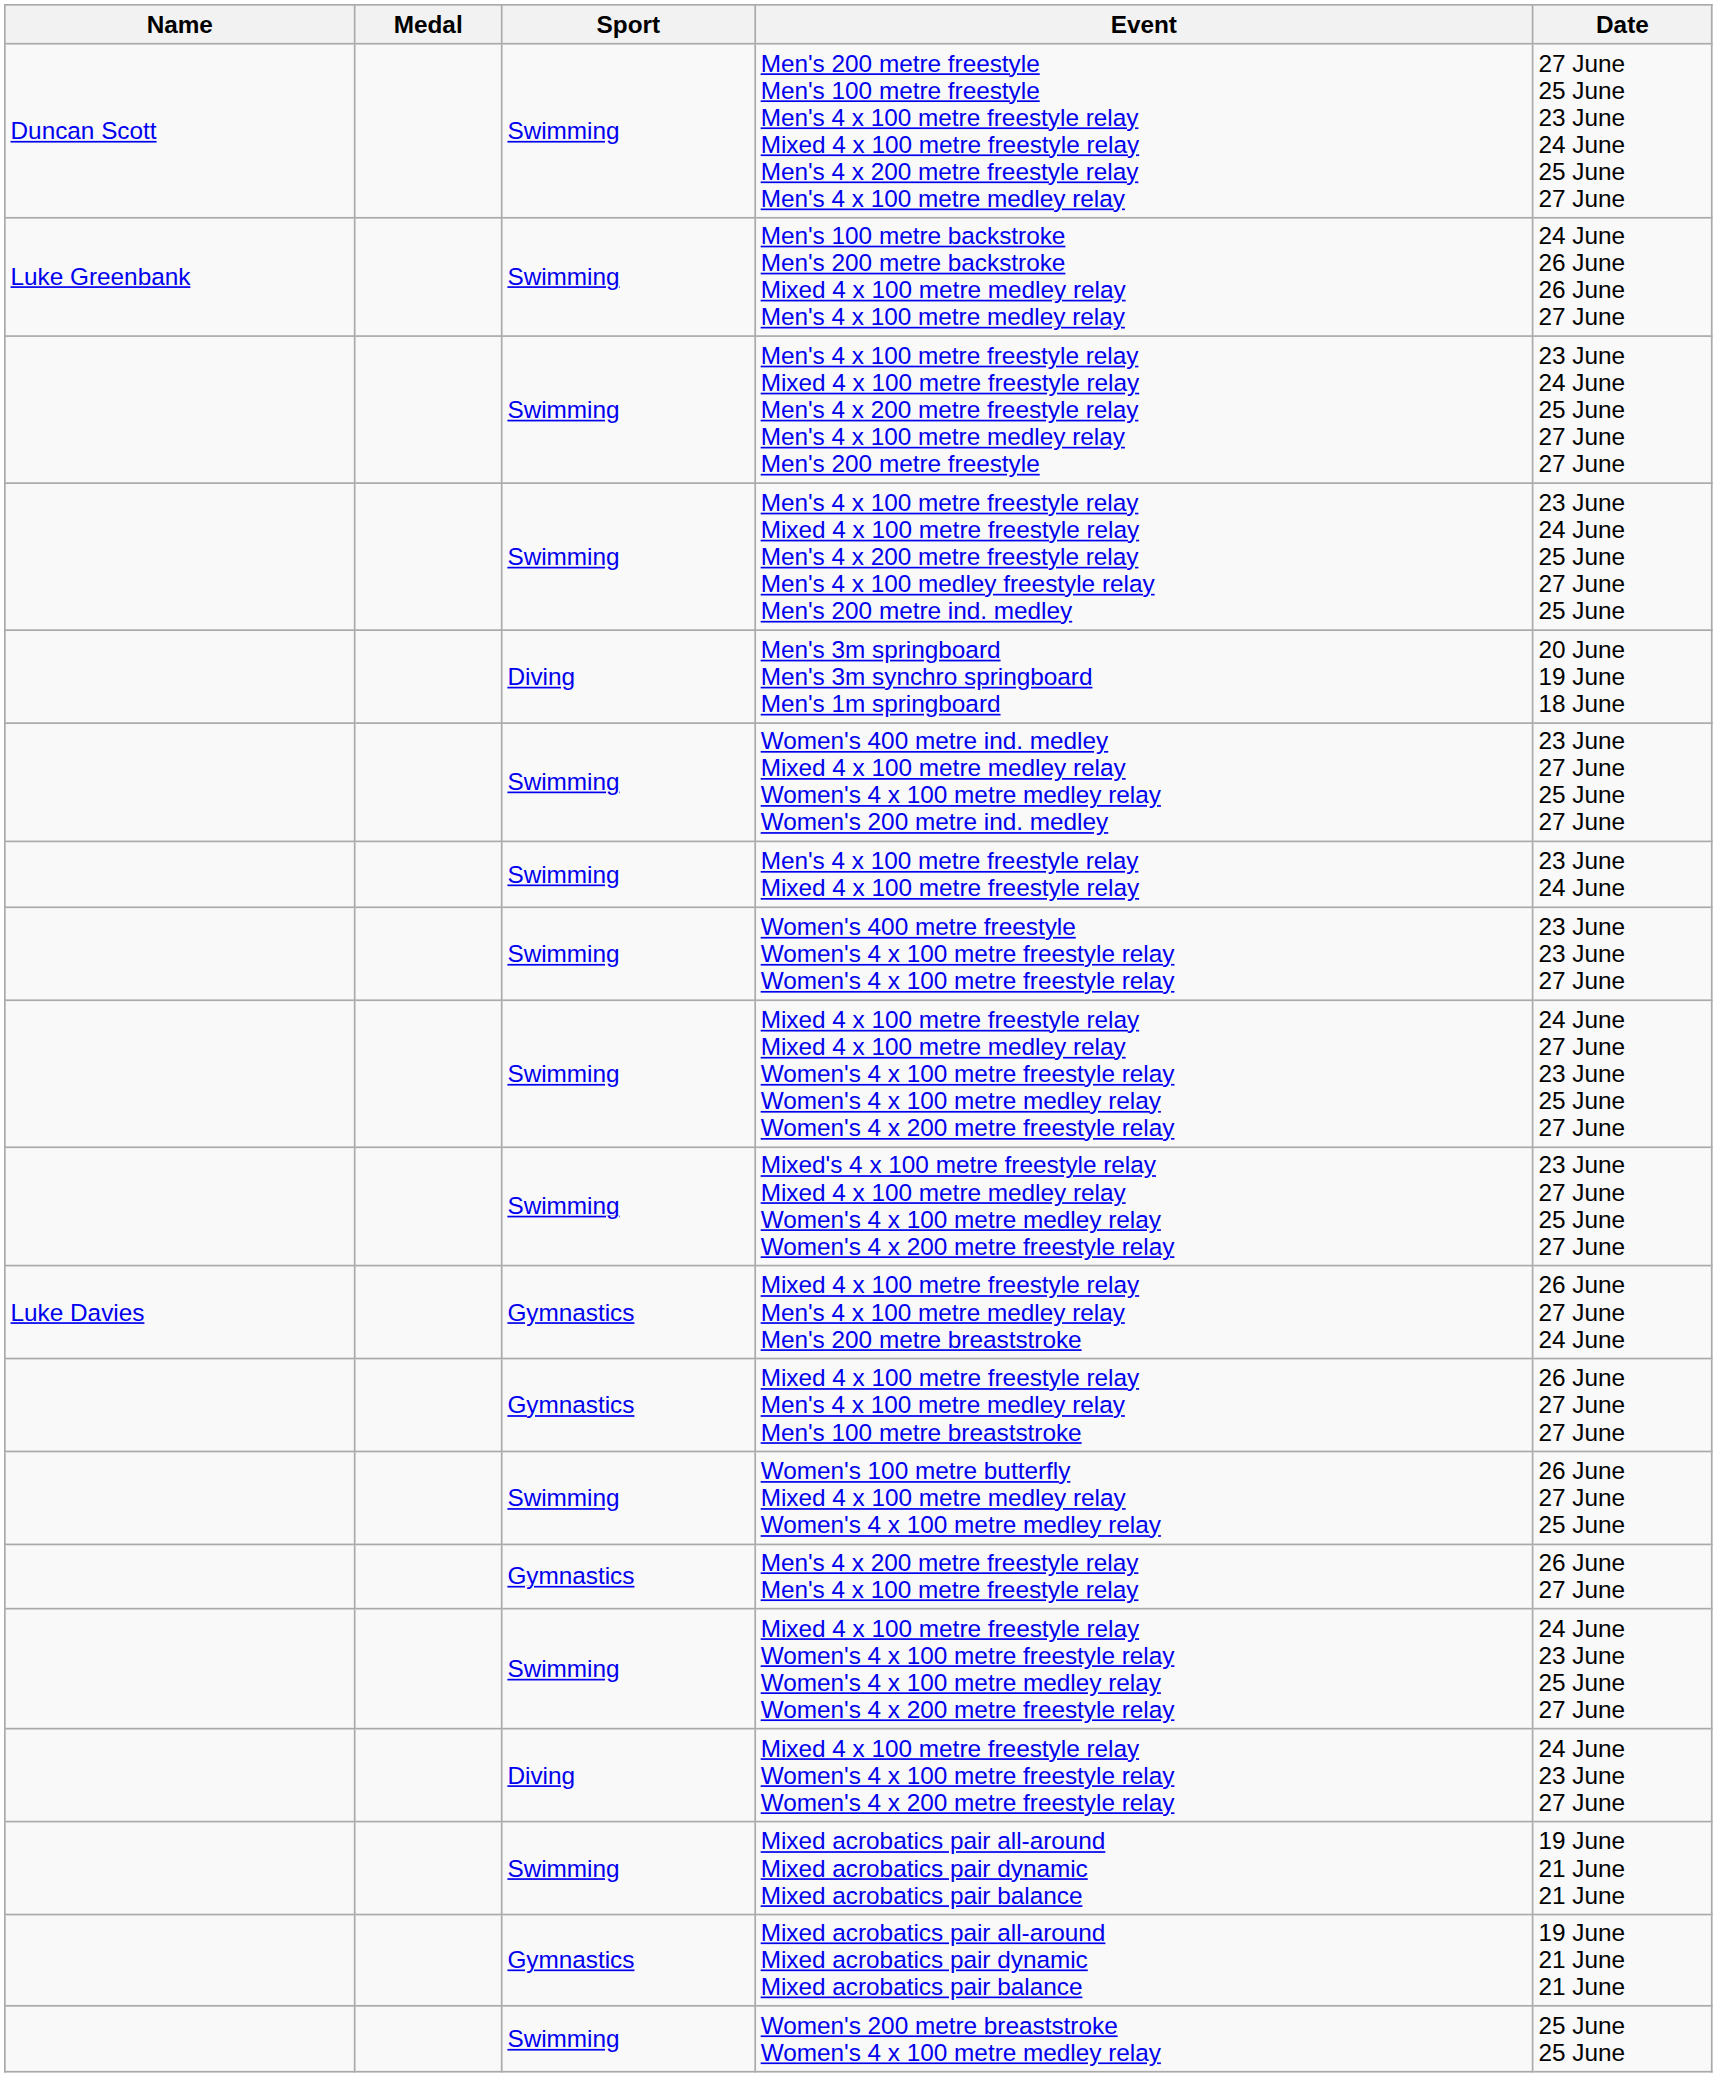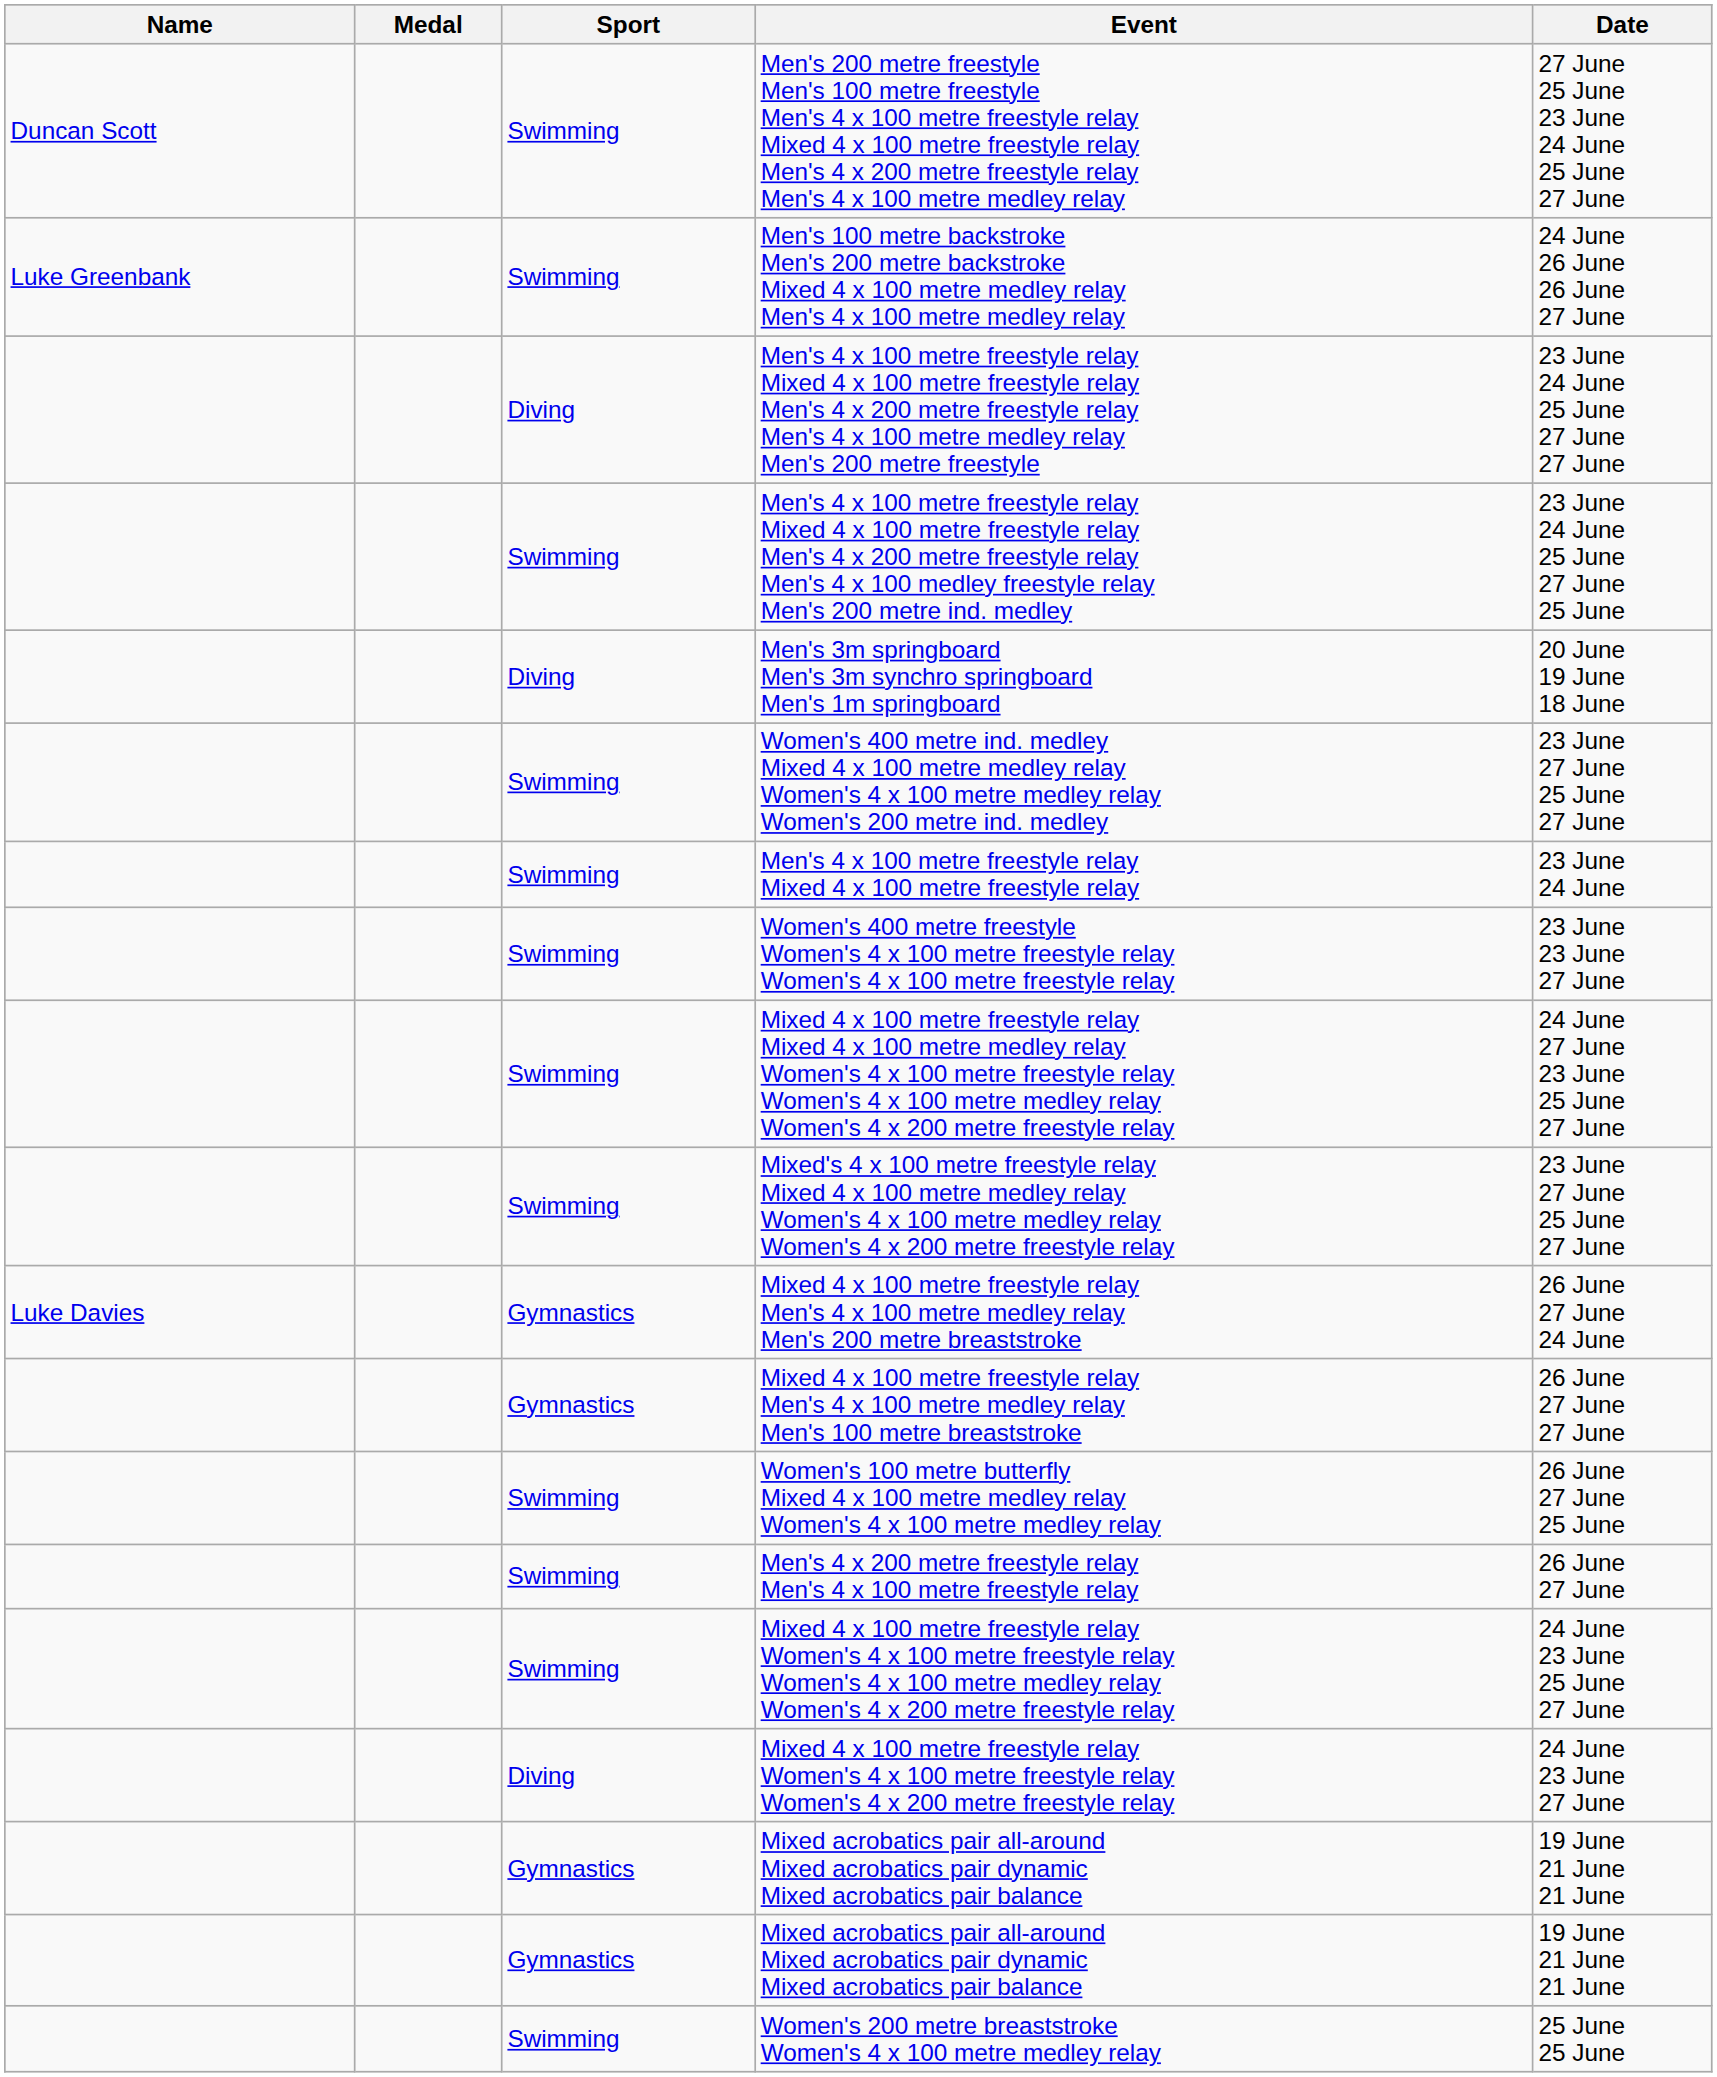(563, 410) Swimming -> (541, 410) Diving
(571, 1577) Gymnastics -> (563, 1577) Swimming
(563, 1868) Swimming -> (571, 1868) Gymnastics
